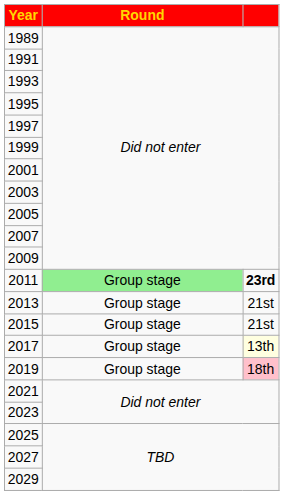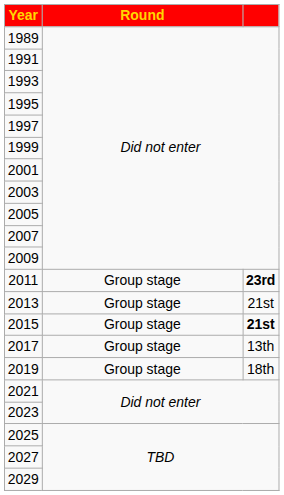(142, 281) lightgreen background -> (142, 281) no background
(261, 325) normal -> (261, 325) bold
(261, 347) lightyellow background -> (261, 347) no background
(261, 369) pink background -> (261, 369) no background
